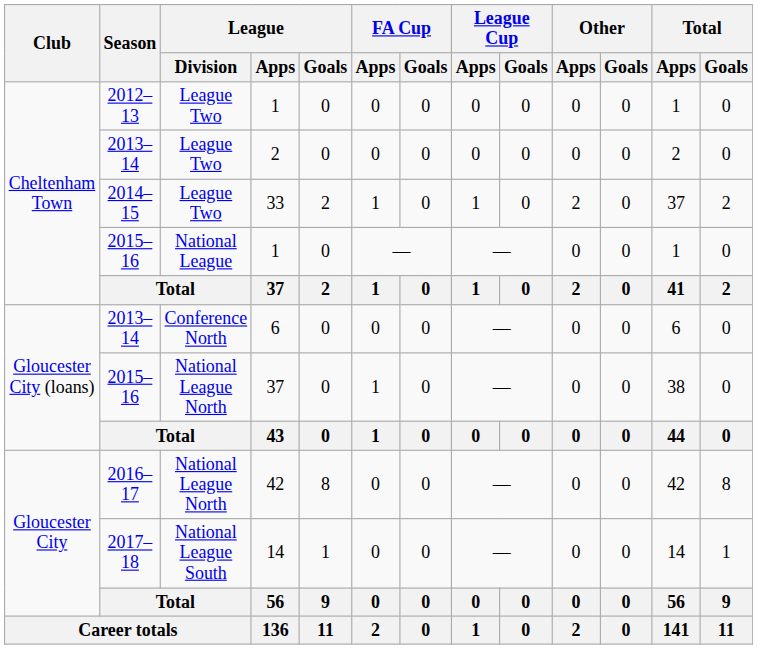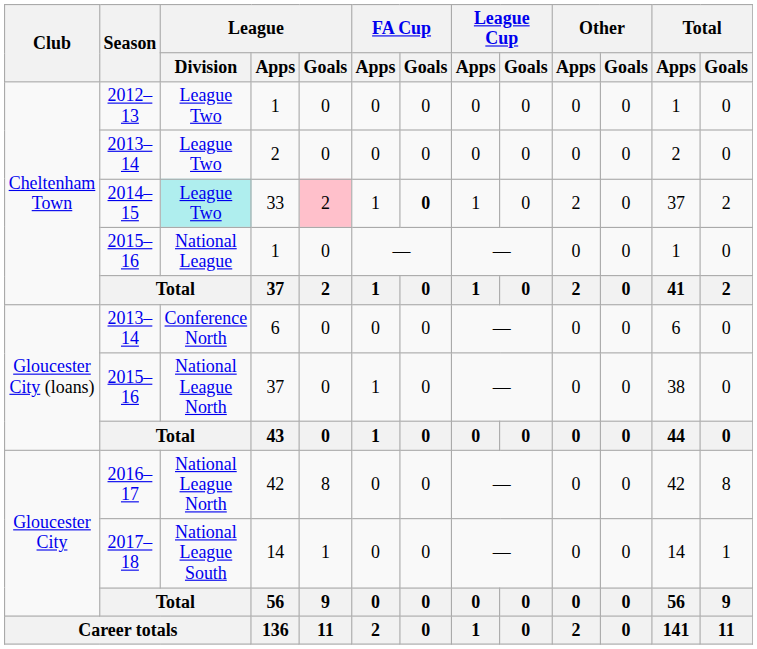(206, 202) no background -> (206, 202) paleturquoise background
(325, 202) no background -> (325, 202) pink background
(426, 202) normal -> (426, 202) bold
